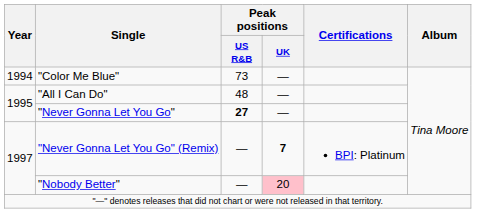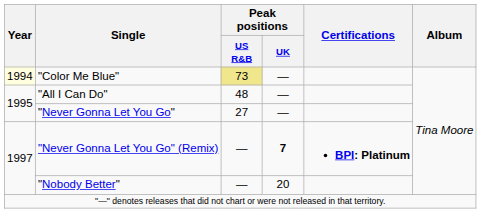(20, 76) no background -> (20, 76) lightyellow background
(242, 76) no background -> (242, 76) khaki background
(242, 112) bold -> (242, 112) normal
(356, 155) normal -> (358, 155) bold
(283, 185) pink background -> (283, 185) no background
